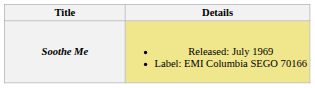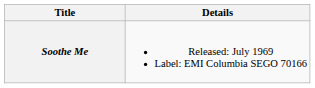(218, 58) khaki background -> (218, 58) no background
